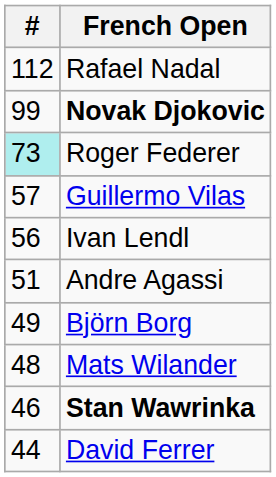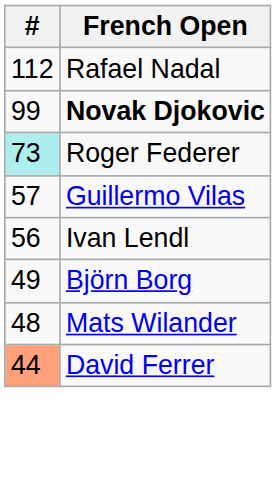- row: (145, 280)
- row: (160, 407)
(26, 450) no background -> (26, 365) lightsalmon background
